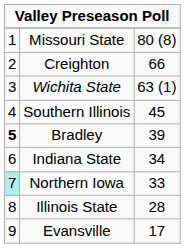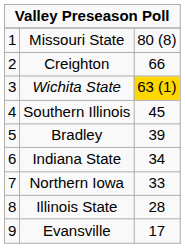(157, 88) no background -> (157, 88) gold background
(12, 135) bold -> (12, 135) normal
(12, 183) paleturquoise background -> (12, 183) no background
